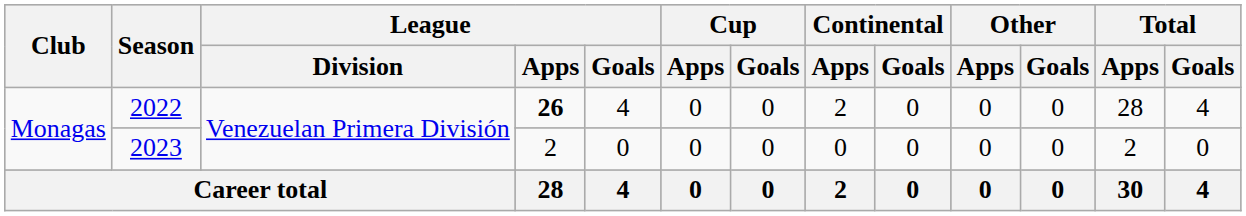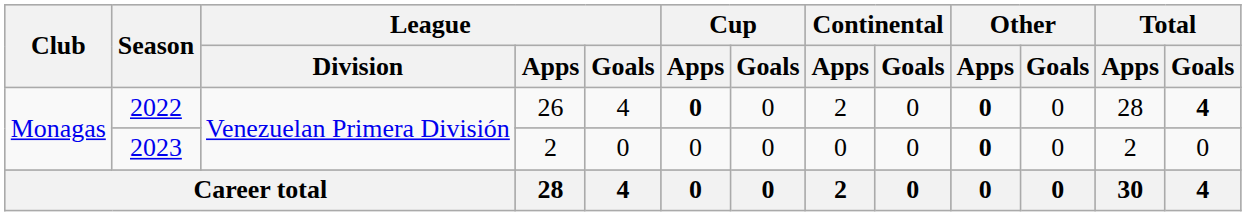(551, 107) bold -> (551, 107) normal
(695, 107) normal -> (695, 107) bold
(985, 107) normal -> (985, 107) bold
(1203, 107) normal -> (1203, 107) bold
(985, 148) normal -> (985, 148) bold
